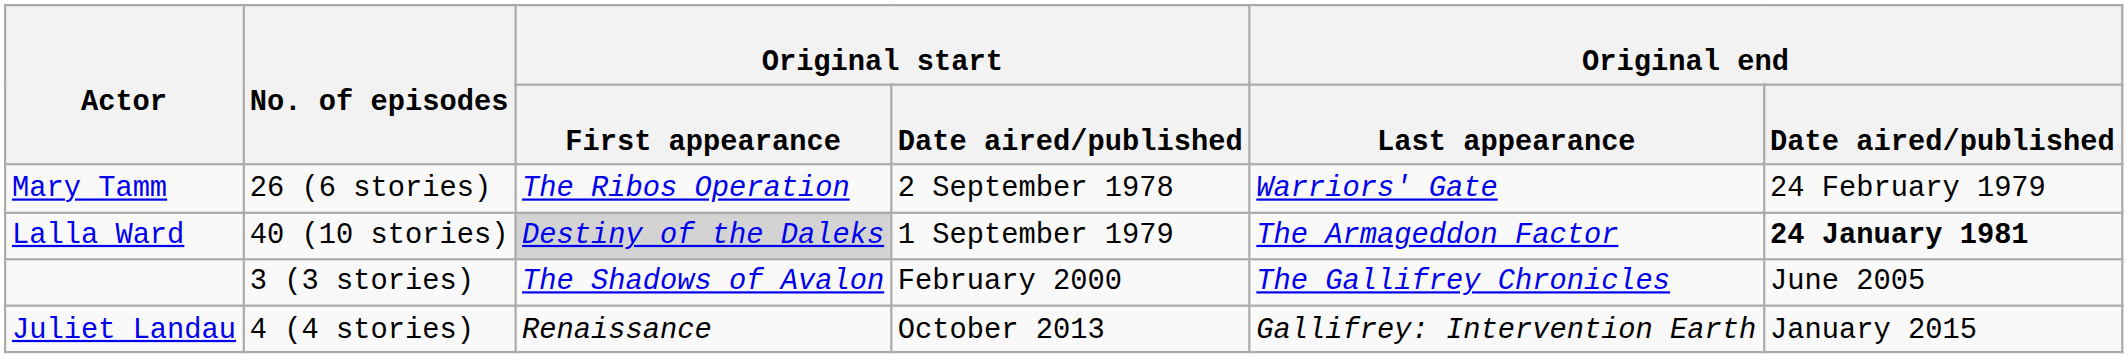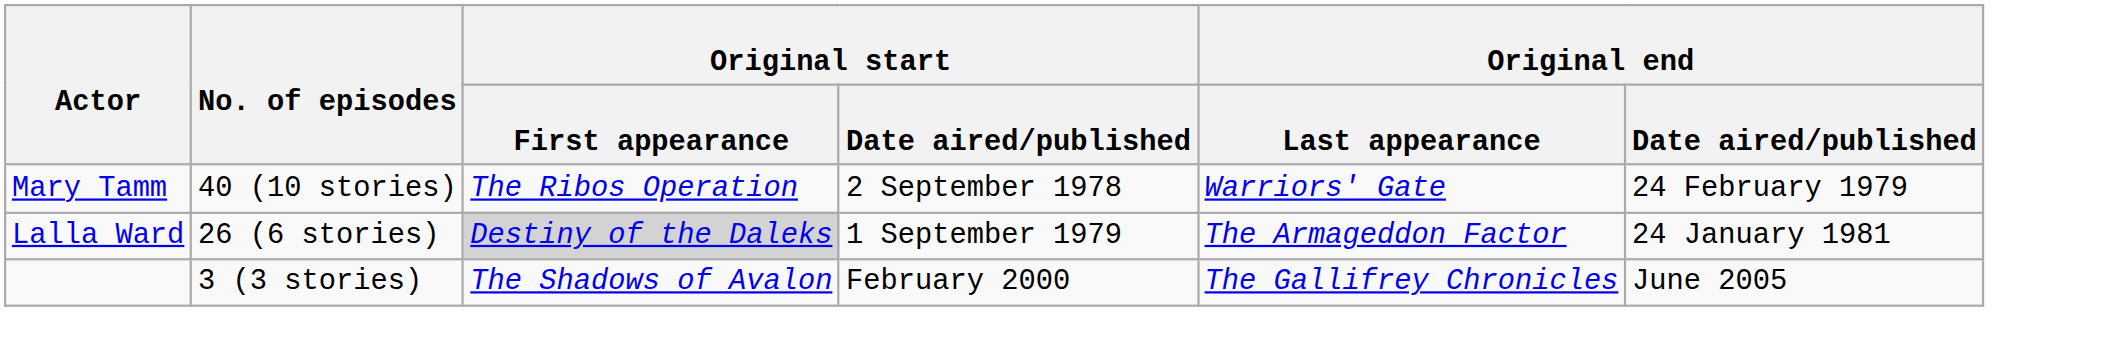(370, 188) 26 (6 stories) -> (327, 188) 40 (10 stories)
(379, 235) 40 (10 stories) -> (319, 235) 26 (6 stories)
(1899, 235) bold -> (1761, 235) normal
- row: (124, 329)
